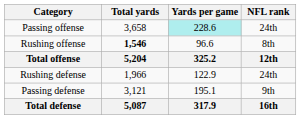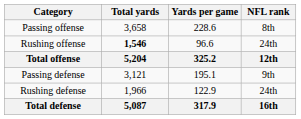(205, 28) paleturquoise background -> (205, 28) no background
(268, 28) 24th -> (268, 28) 8th
(268, 43) 8th -> (268, 43) 24th
rows swapped: (53, 91) <-> (53, 75)
